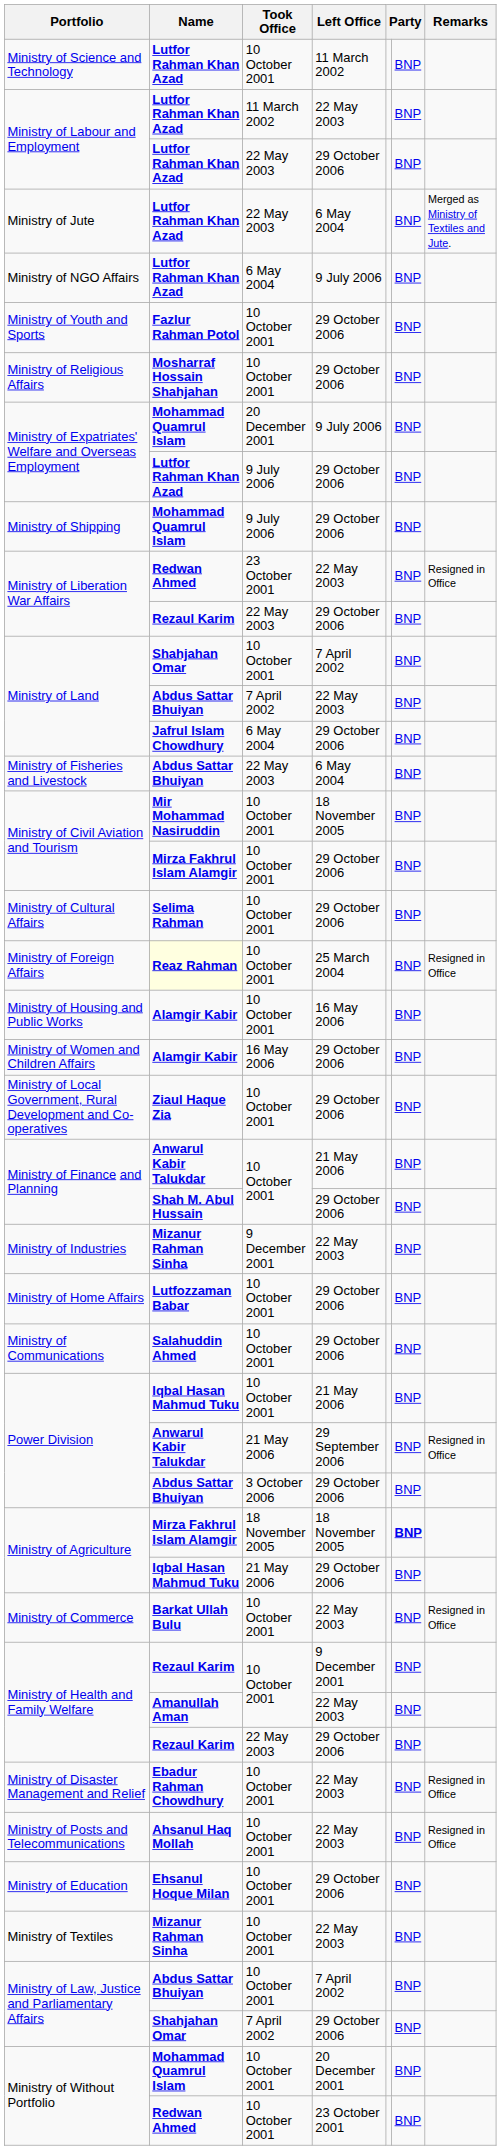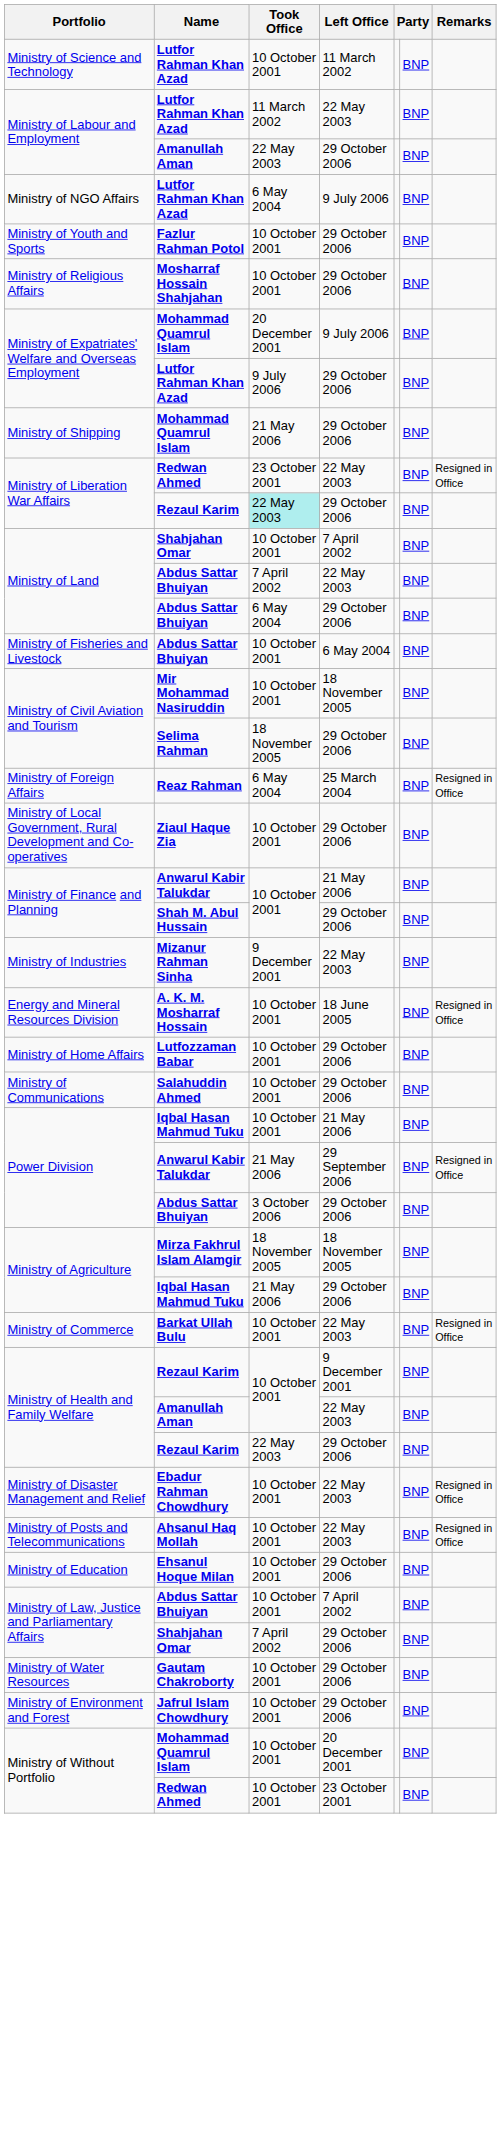(196, 163) Lutfor Rahman Khan Azad -> (190, 156) Amanullah Aman
- row: (51, 220)
(263, 526) 9 July 2006 -> (273, 433) 21 May 2006
(267, 618) no background -> (273, 510) paleturquoise background
(188, 738) Jafrul Islam Chowdhury -> (197, 615) Abdus Sattar Bhuiyan
(267, 773) 22 May 2003 -> (284, 651) 10 October 2001
(195, 865) Mirza Fakhrul Islam Alamgir -> (182, 743) Selima Rahman
(269, 865) 10 October 2001 -> (282, 743) 18 November 2005
- row: (61, 915)
(195, 965) lightyellow background -> (199, 785) no background
(269, 965) 10 October 2001 -> (270, 785) 6 May 2004
- row: (75, 1015)
- row: (74, 1057)
+ row: (64, 1012)
(408, 1532) bold -> (416, 1252) normal
- row: (60, 1936)
+ row: (56, 1675)
+ row: (75, 1710)
